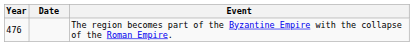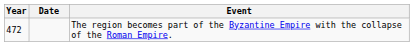(14, 30) 476 -> (14, 30) 472
